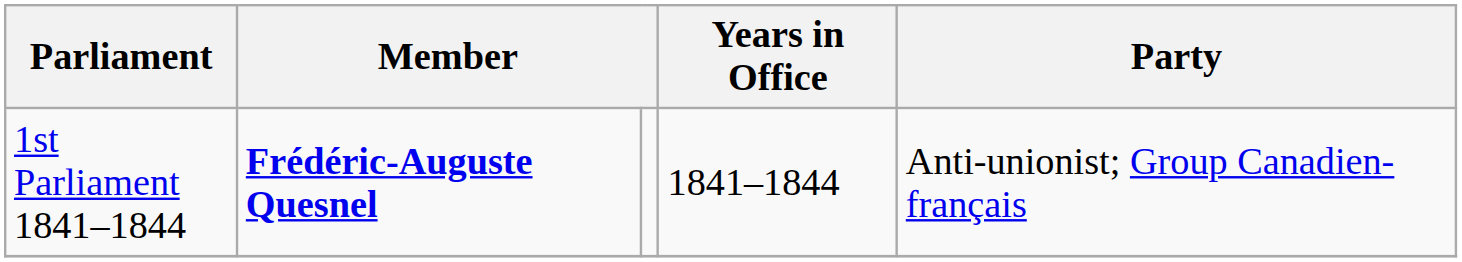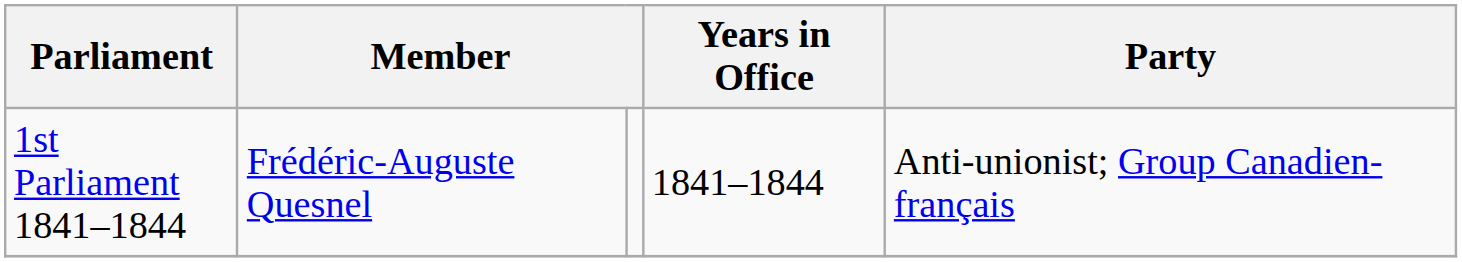(389, 181) bold -> (381, 181) normal
